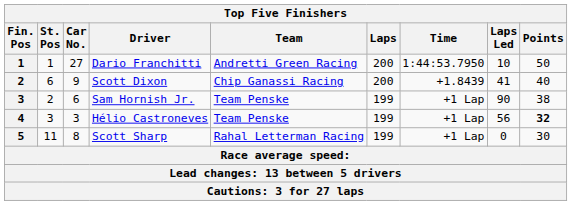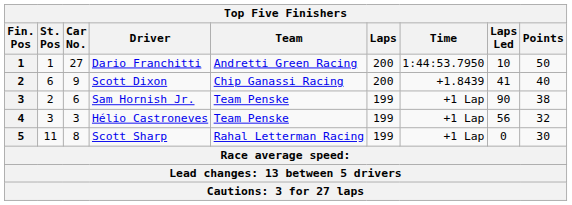(543, 119) bold -> (543, 119) normal
